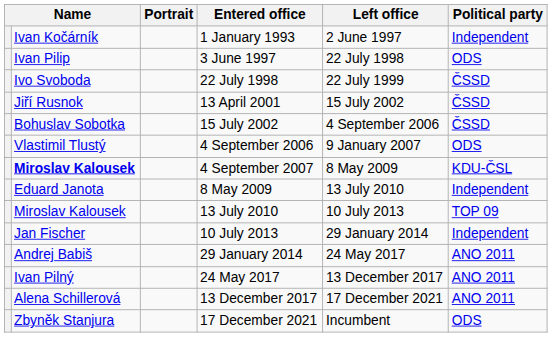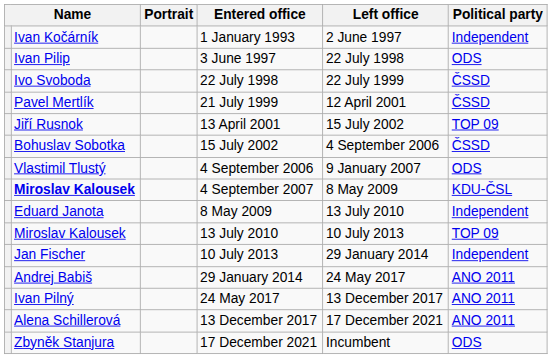+ row: (239, 102)
(471, 102) ČSSD -> (475, 124) TOP 09
